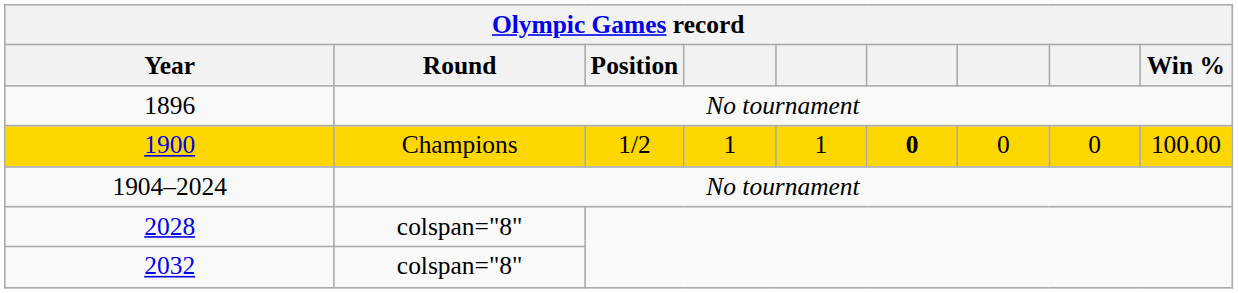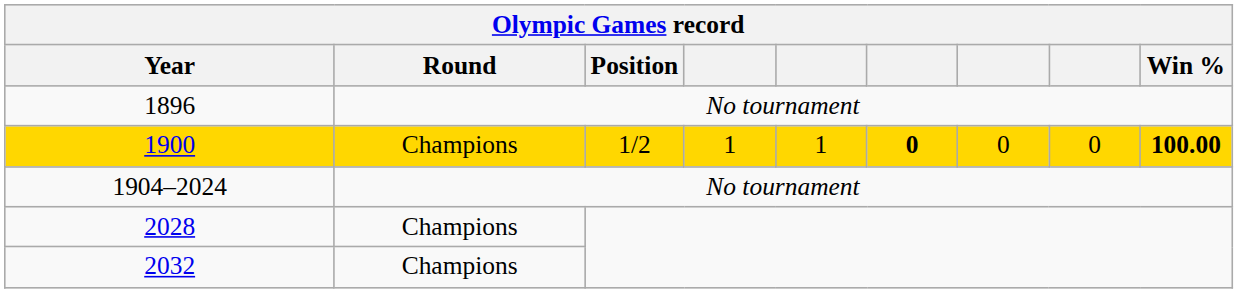(1186, 145) normal -> (1186, 145) bold
(460, 226) colspan="8" -> (460, 226) Champions
(460, 266) colspan="8" -> (460, 266) Champions
